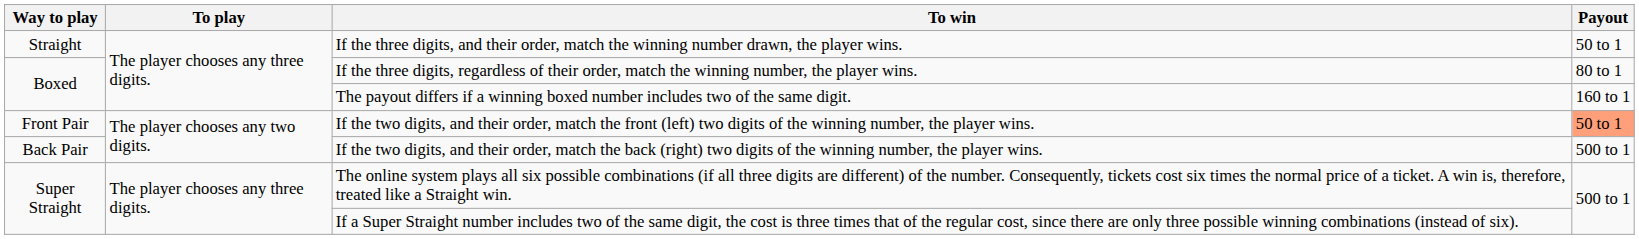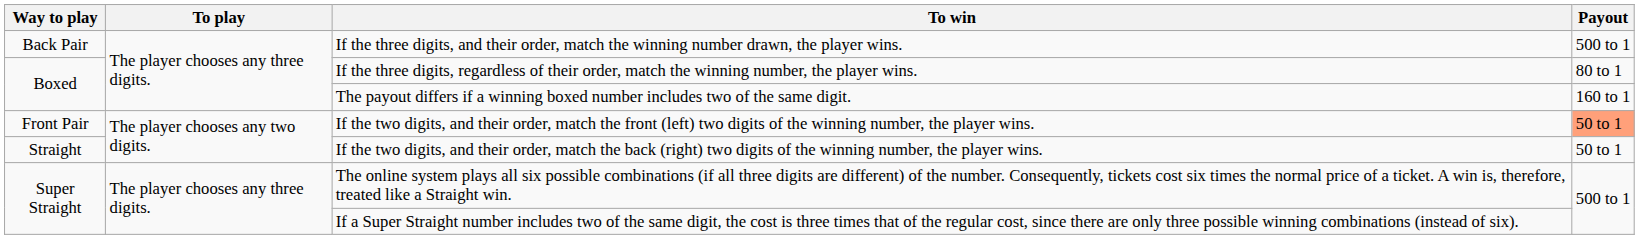(55, 44) Straight -> (55, 44) Back Pair
(1599, 44) 50 to 1 -> (1603, 44) 500 to 1
(55, 149) Back Pair -> (55, 149) Straight
(1603, 149) 500 to 1 -> (1599, 149) 50 to 1
